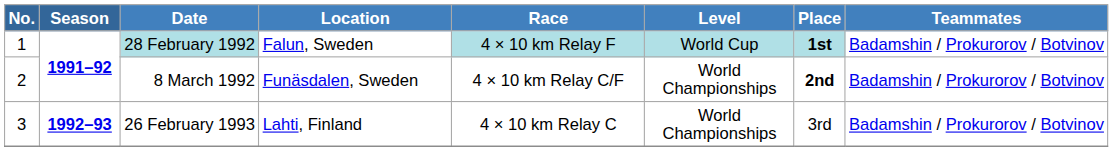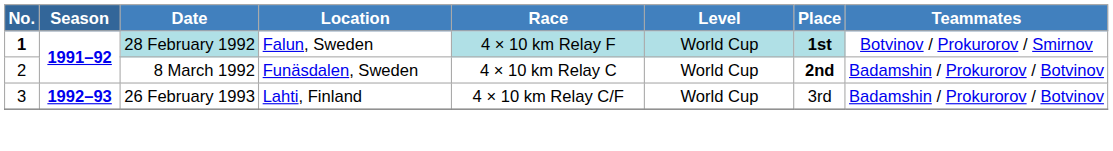(22, 44) normal -> (22, 44) bold
(976, 44) Badamshin / Prokurorov / Botvinov -> (976, 44) Botvinov / Prokurorov / Smirnov
(548, 80) 4 × 10 km Relay C/F -> (548, 70) 4 × 10 km Relay C
(719, 80) World Championships -> (719, 70) World Cup
(548, 124) 4 × 10 km Relay C -> (548, 97) 4 × 10 km Relay C/F
(719, 124) World Championships -> (719, 97) World Cup
